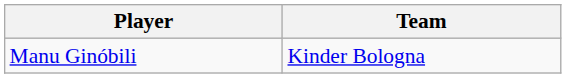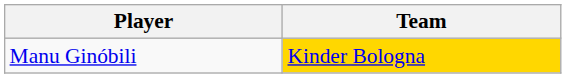(356, 55) no background -> (356, 55) gold background
